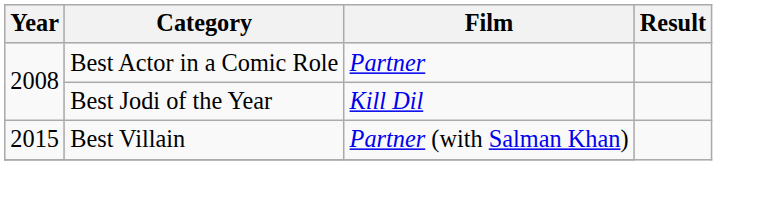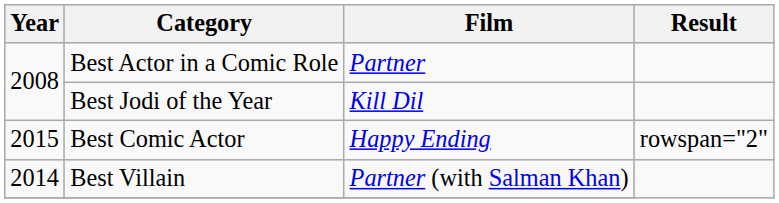+ row: (157, 139)
(35, 139) 2015 -> (35, 178) 2014
